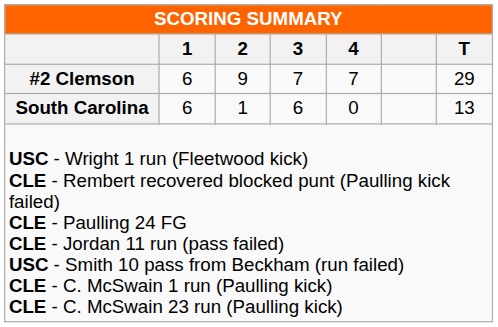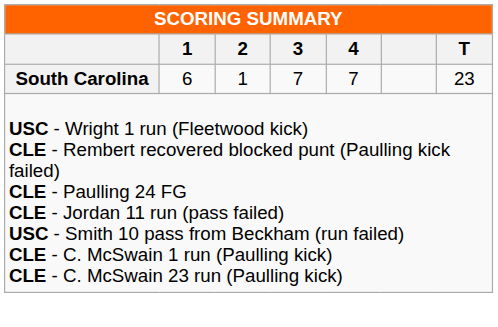- row: (82, 78)
(298, 108) 6 -> (298, 78) 7
(353, 108) 0 -> (353, 78) 7
(464, 108) 13 -> (464, 78) 23
